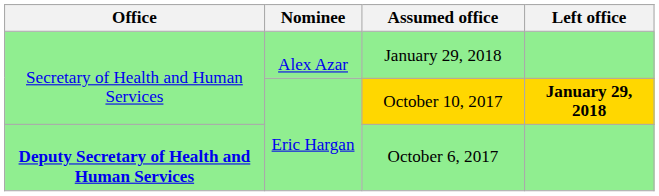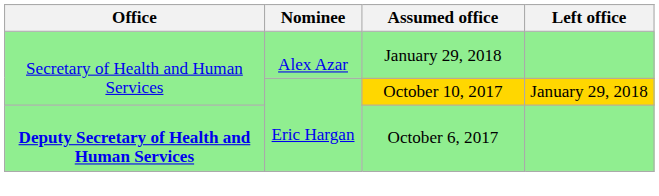(589, 101) bold -> (589, 91) normal
